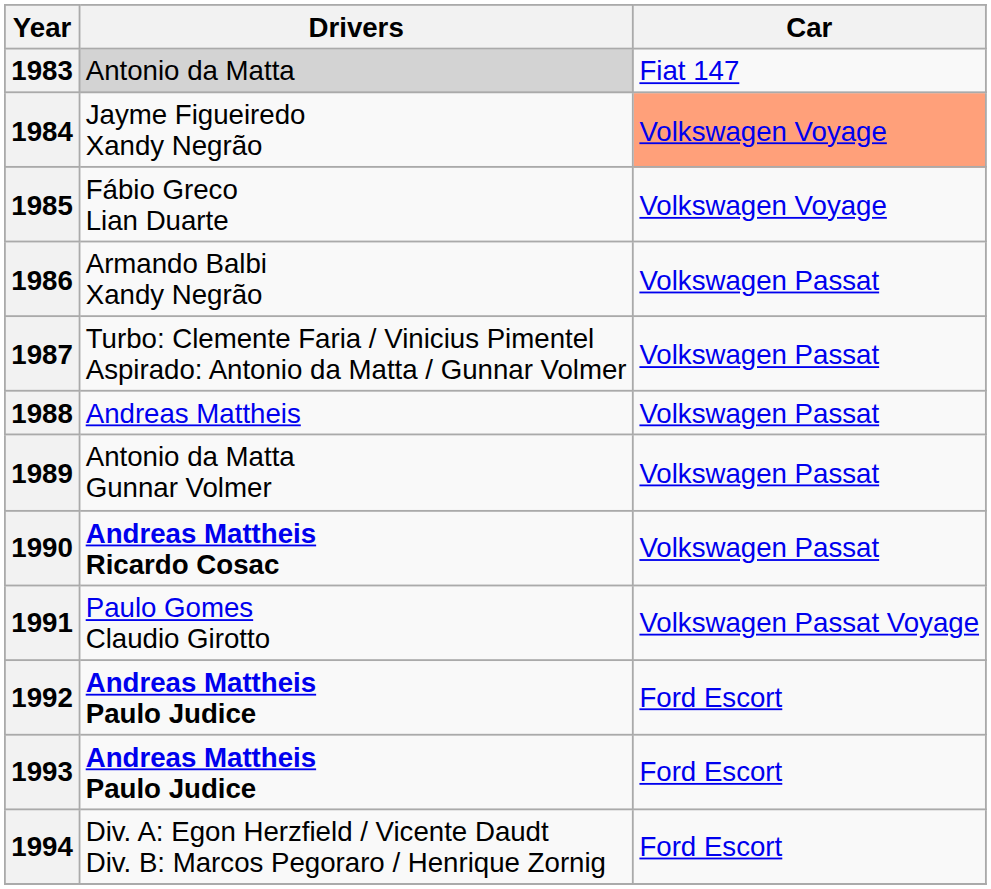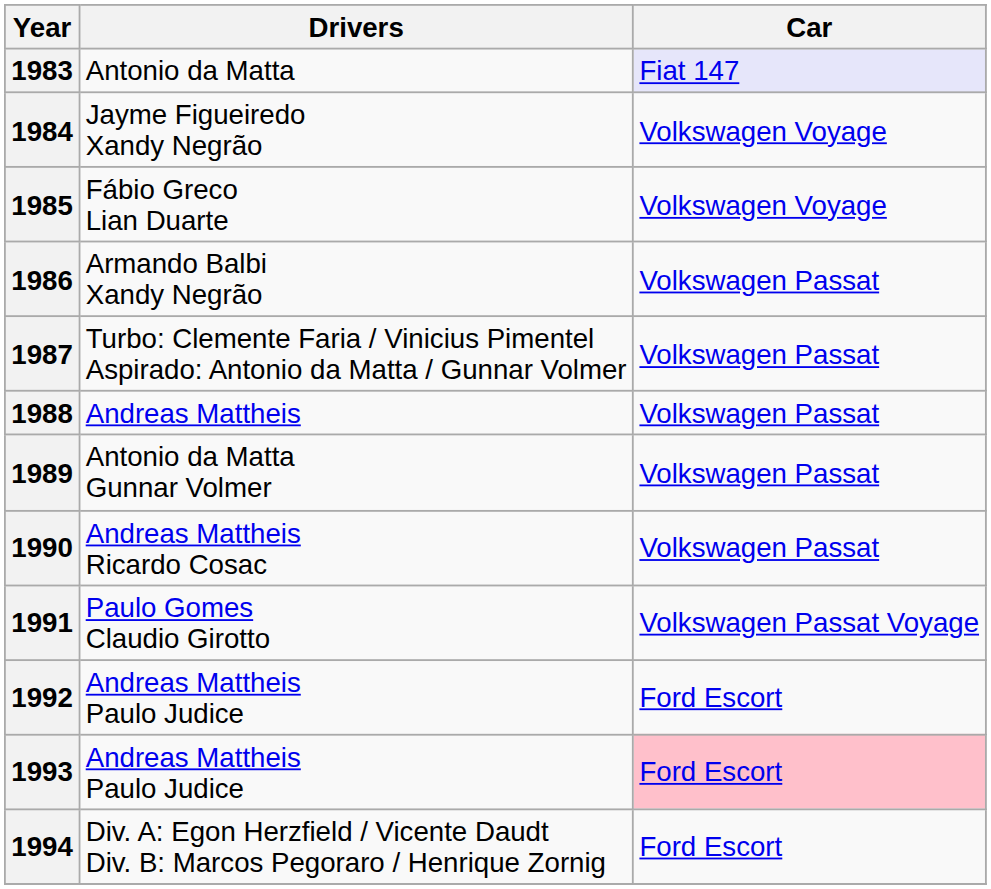(190, 71) lightgrey background -> (190, 71) no background
(689, 71) no background -> (689, 71) lavender background
(763, 130) lightsalmon background -> (763, 130) no background
(201, 548) bold -> (193, 548) normal
(201, 697) bold -> (193, 697) normal
(201, 772) bold -> (193, 772) normal
(711, 772) no background -> (711, 772) pink background
